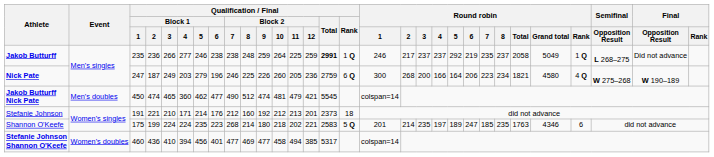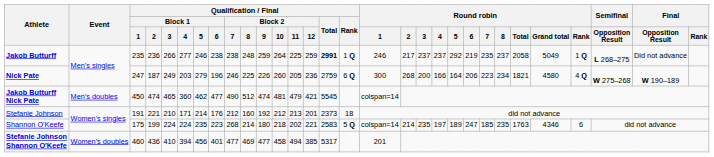(380, 125) 201 -> (380, 125) colspan=14
(380, 141) colspan=14 -> (380, 141) 201
